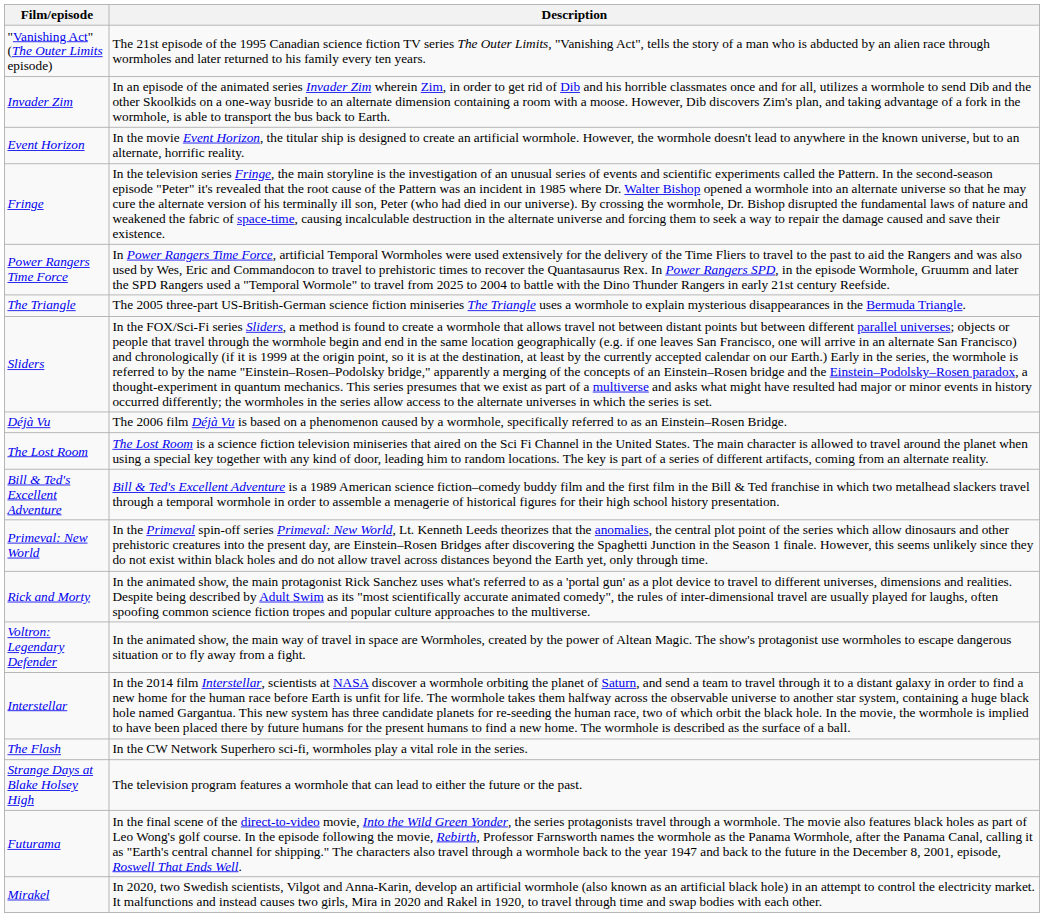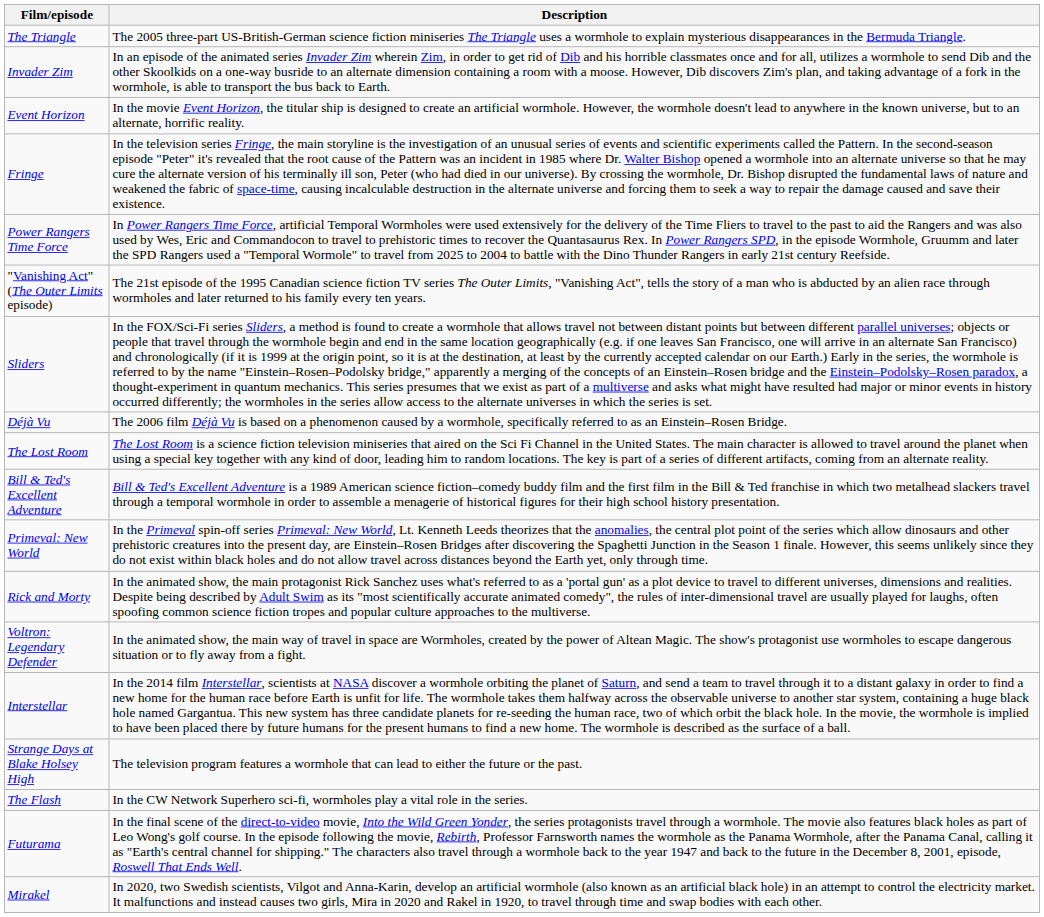rows swapped: (42, 305) <-> (55, 51)
rows swapped: (34, 749) <-> (50, 785)
